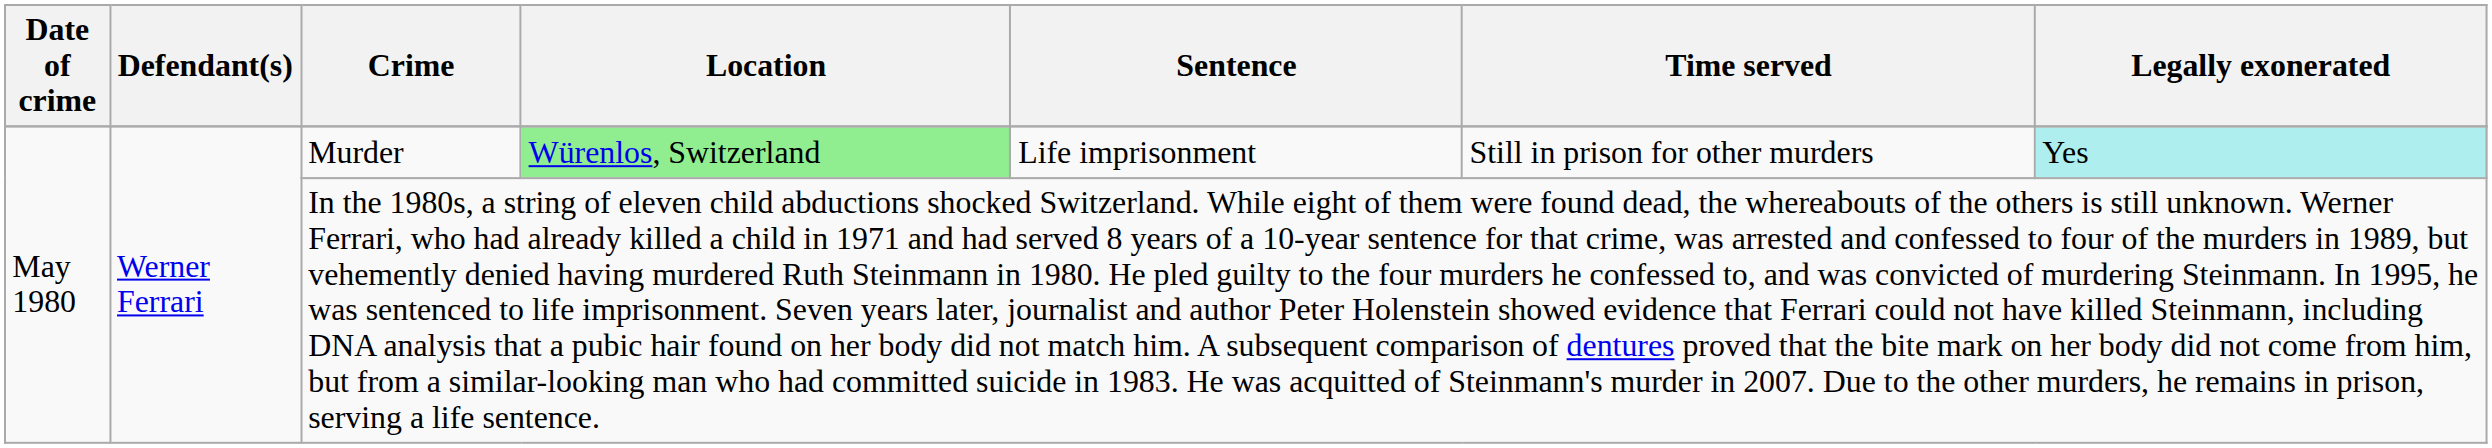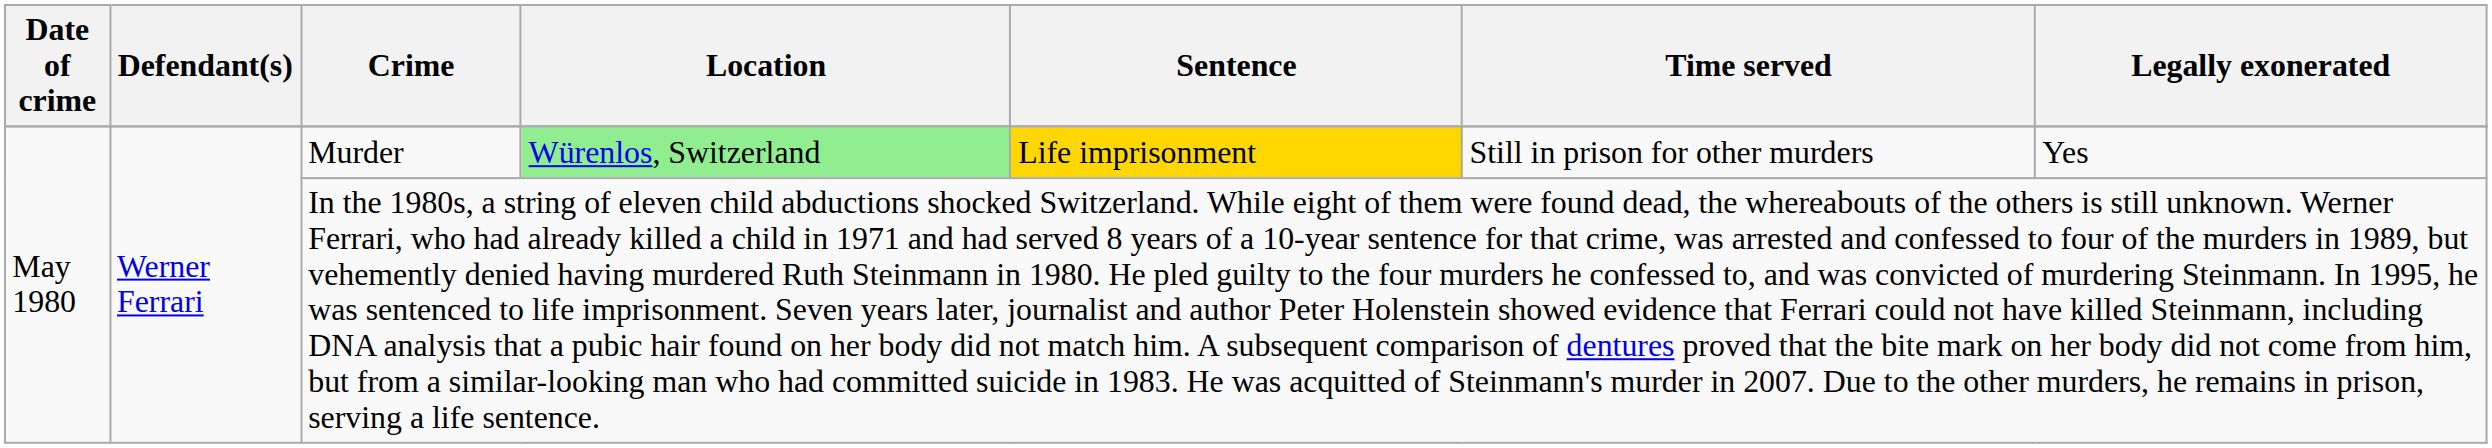(1137, 151) no background -> (1137, 151) gold background
(2065, 151) paleturquoise background -> (2065, 151) no background
